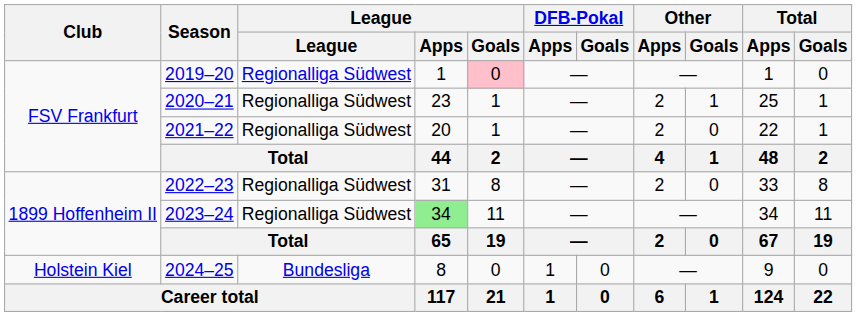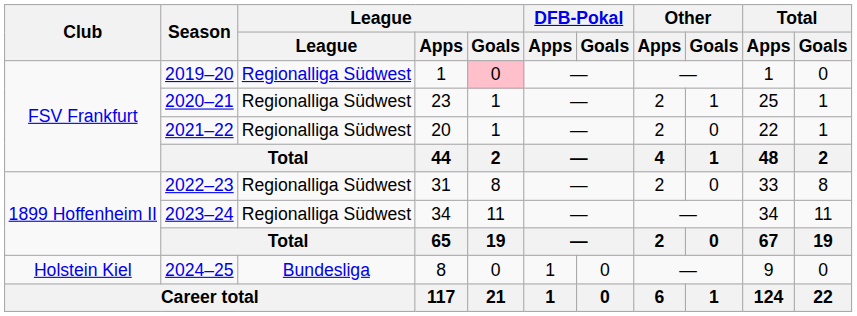(441, 213) lightgreen background -> (441, 213) no background
